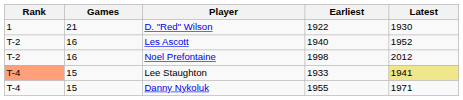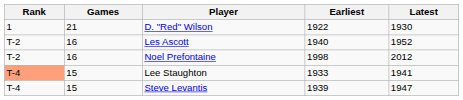(402, 73) khaki background -> (402, 73) no background
+ row: (176, 88)
- row: (177, 88)
